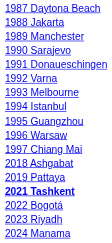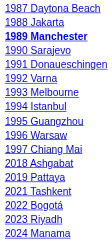(44, 37) normal -> (46, 37) bold
(40, 191) bold -> (38, 191) normal
